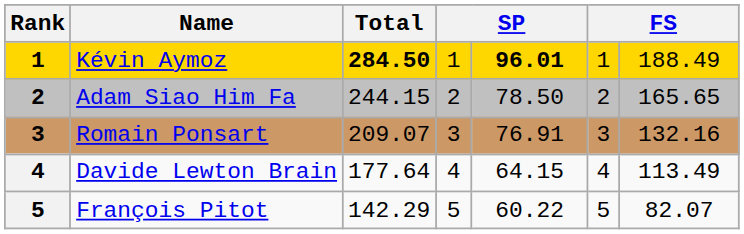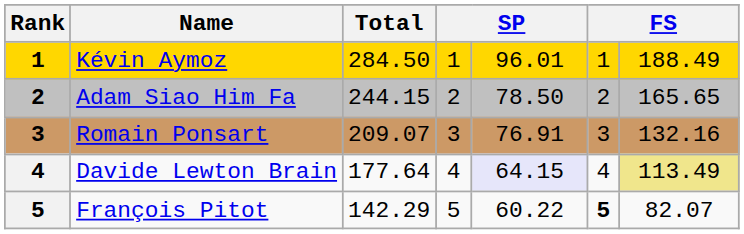(389, 61) bold -> (389, 61) normal
(530, 61) bold -> (530, 61) normal
(530, 173) no background -> (530, 173) lavender background
(679, 173) no background -> (679, 173) khaki background
(603, 210) normal -> (603, 210) bold
